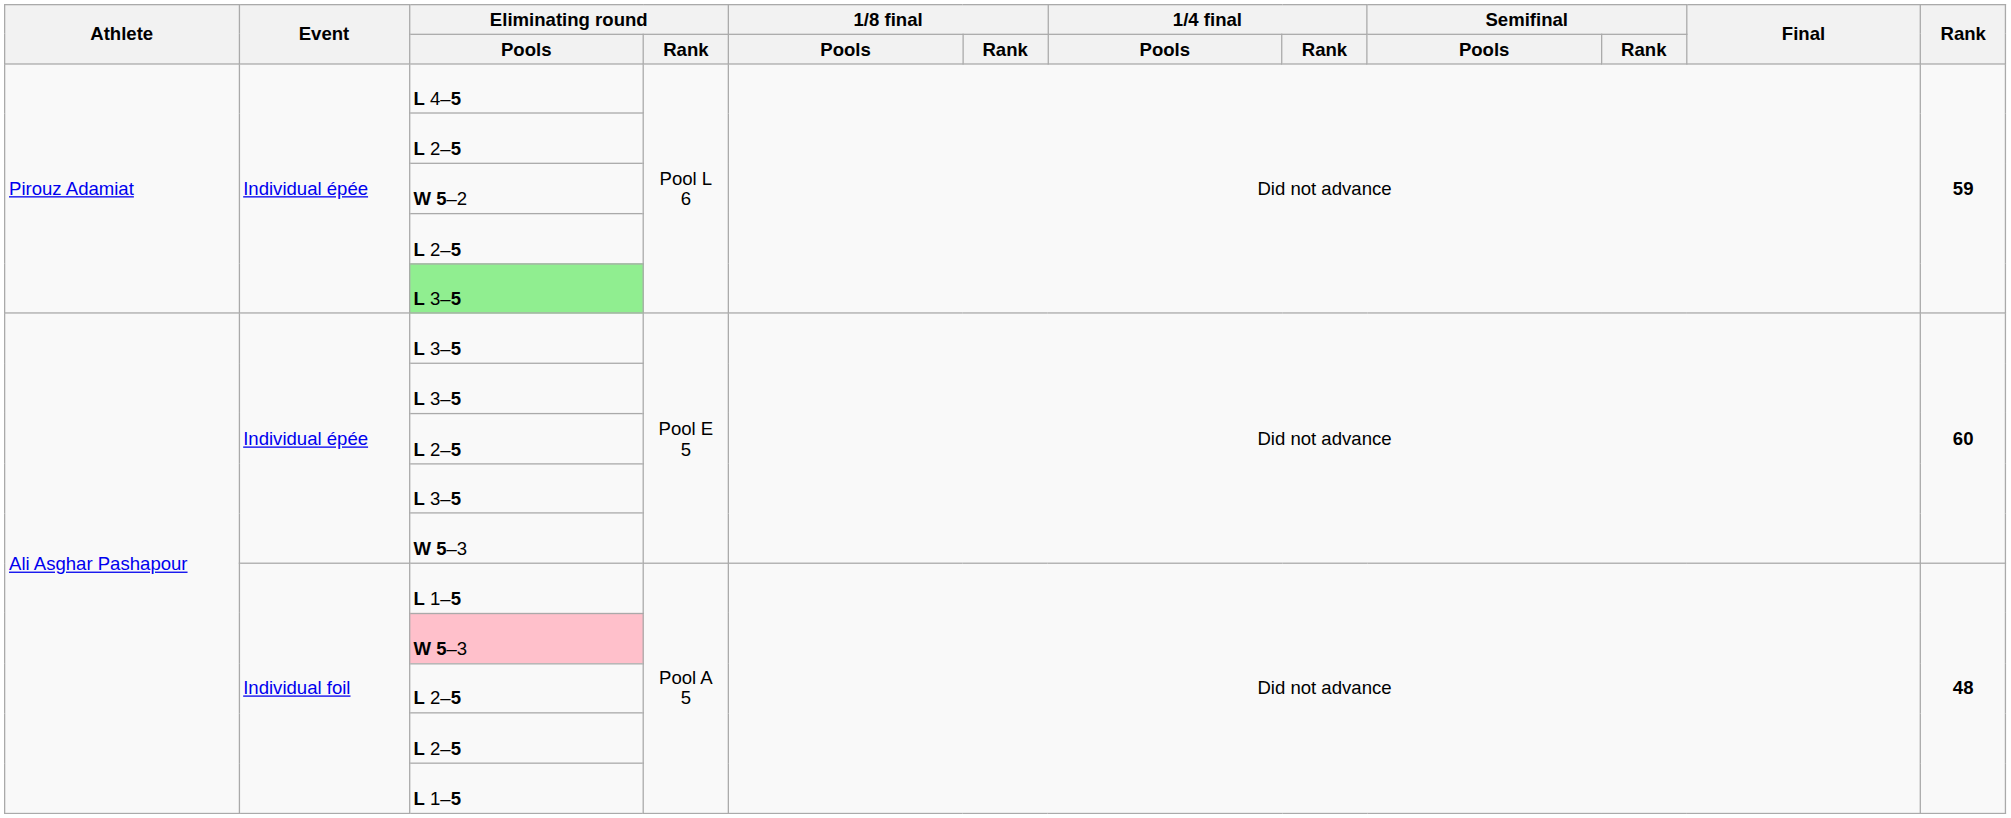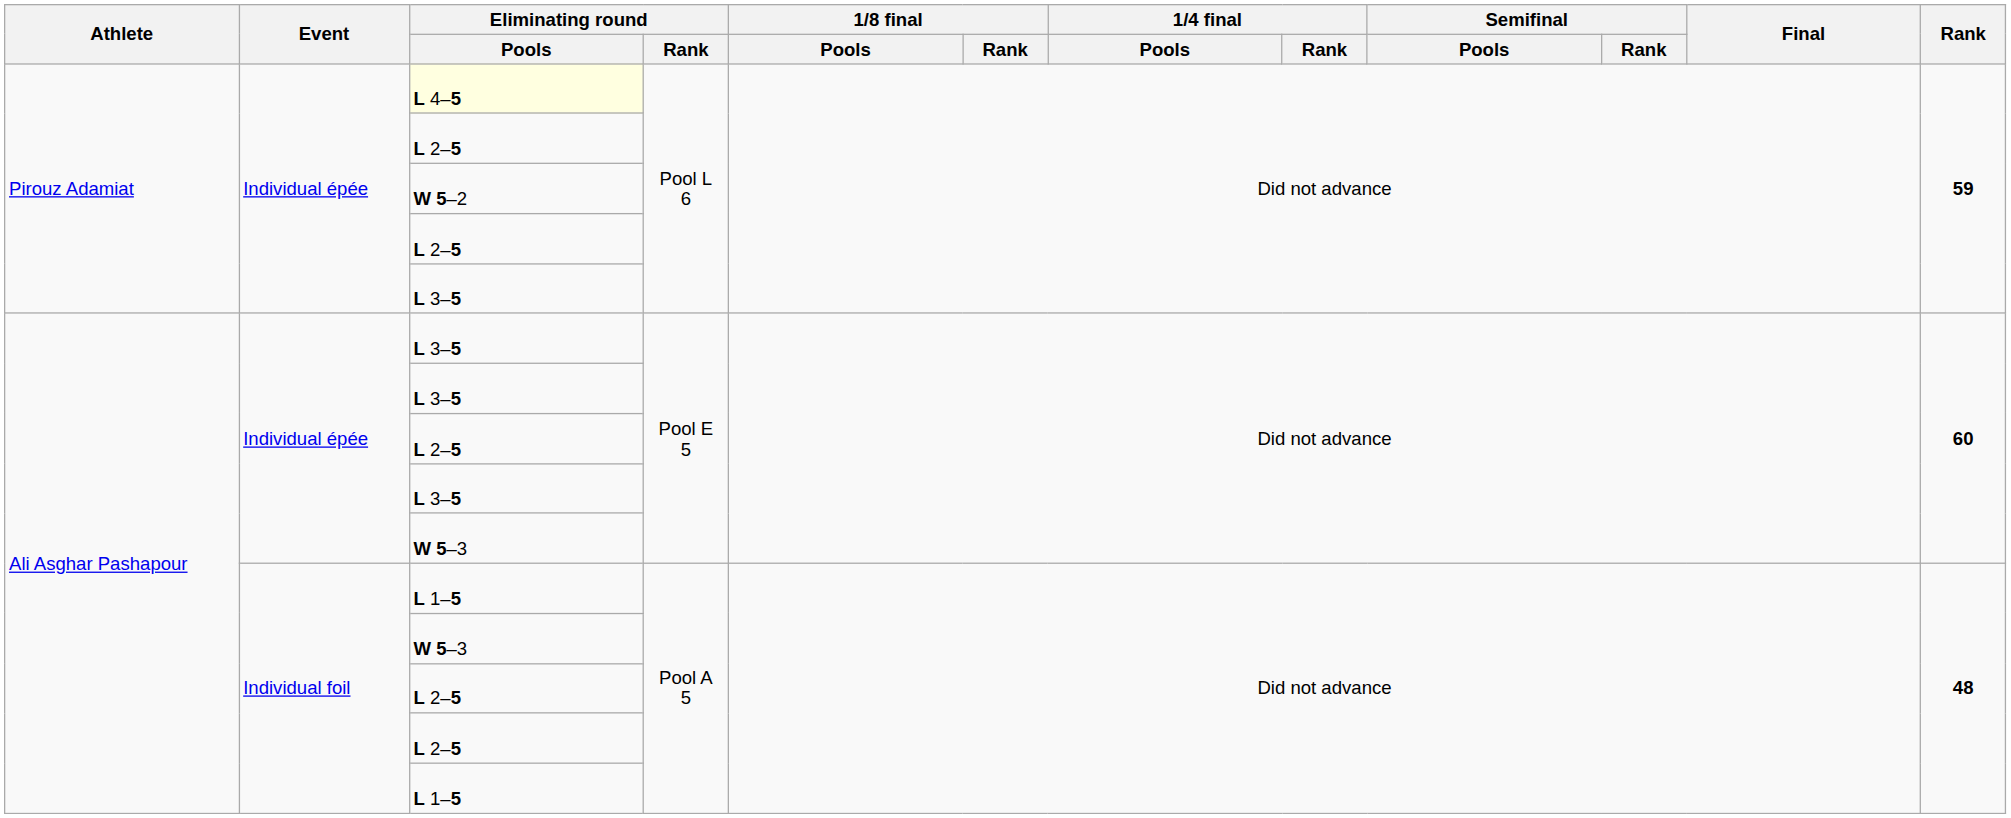(437, 99) no background -> (437, 99) lightyellow background
(437, 299) lightgreen background -> (437, 299) no background
(440, 649) pink background -> (440, 649) no background
